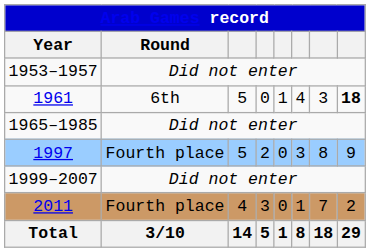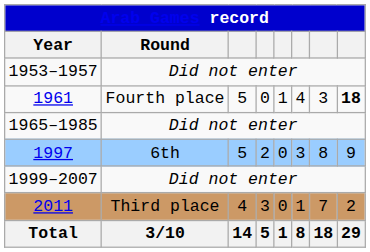(165, 99) 6th -> (165, 99) Fourth place
(165, 153) Fourth place -> (165, 153) 6th
(165, 206) Fourth place -> (165, 206) Third place
